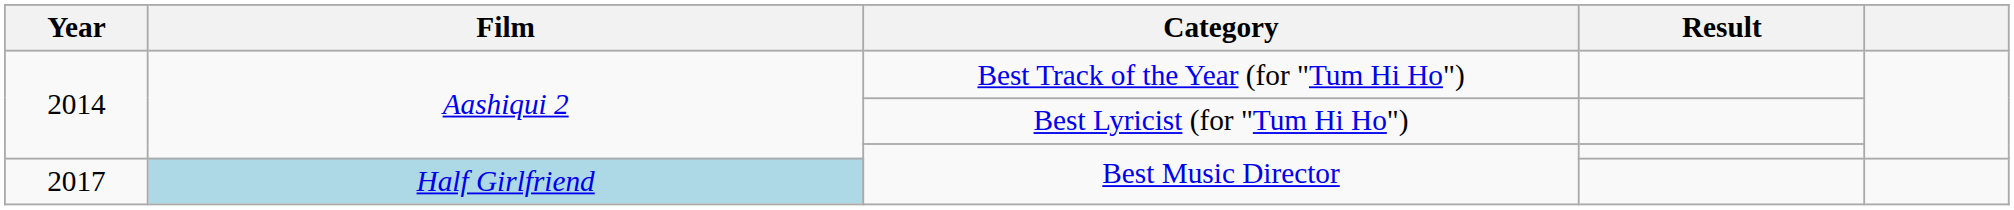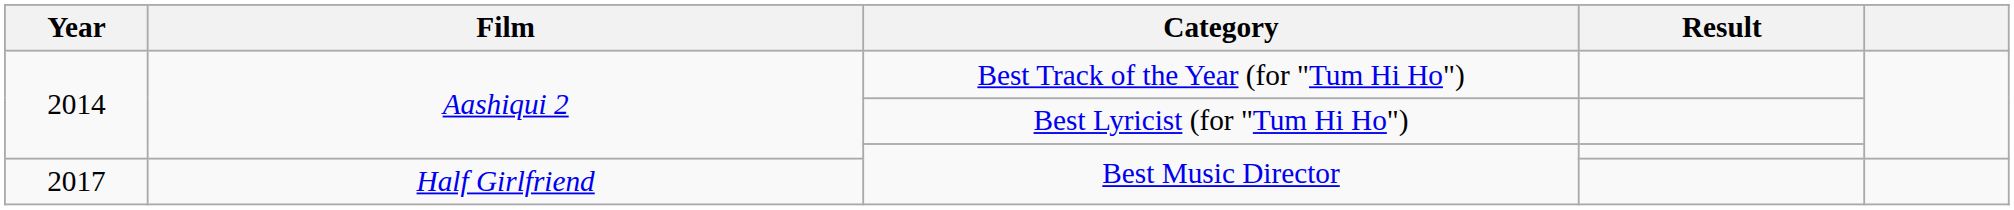(506, 180) lightblue background -> (506, 180) no background
